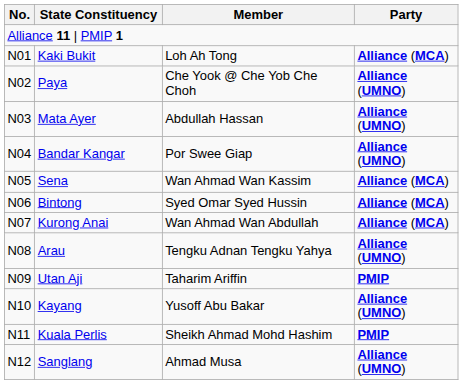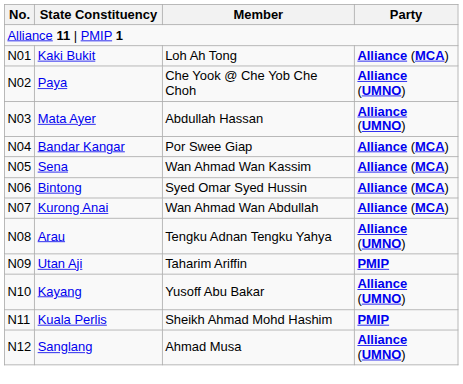(382, 153) Alliance (UMNO) -> (403, 146) Alliance (MCA)
